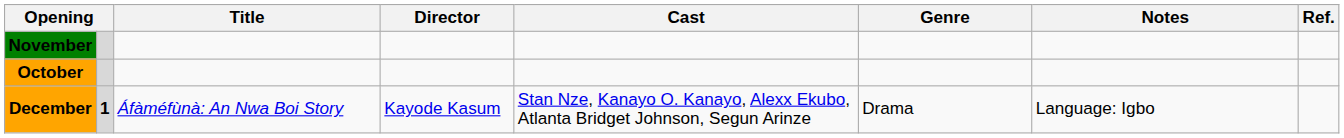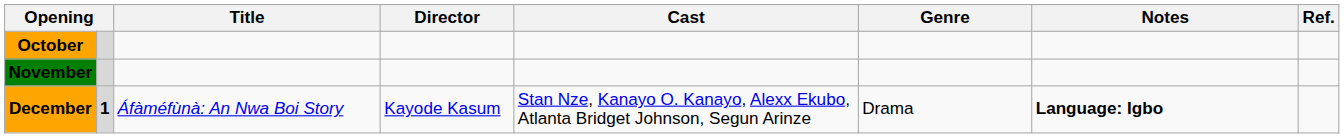rows swapped: (50, 72) <-> (50, 45)
(1095, 109) normal -> (1099, 109) bold
